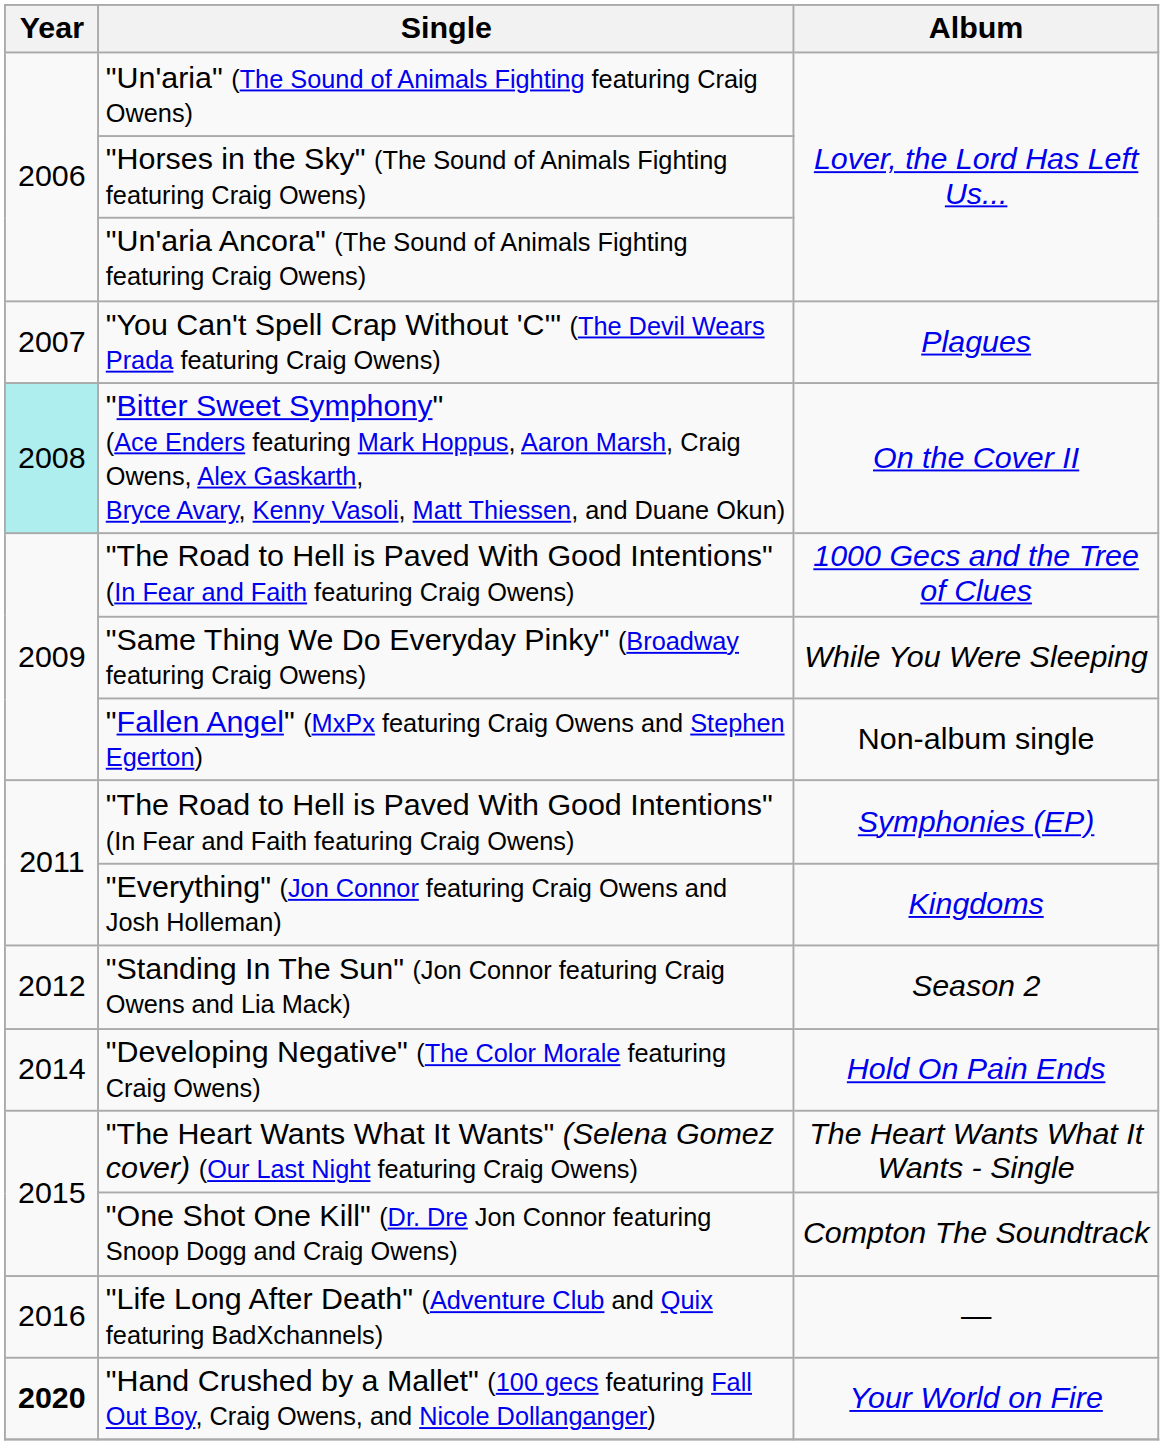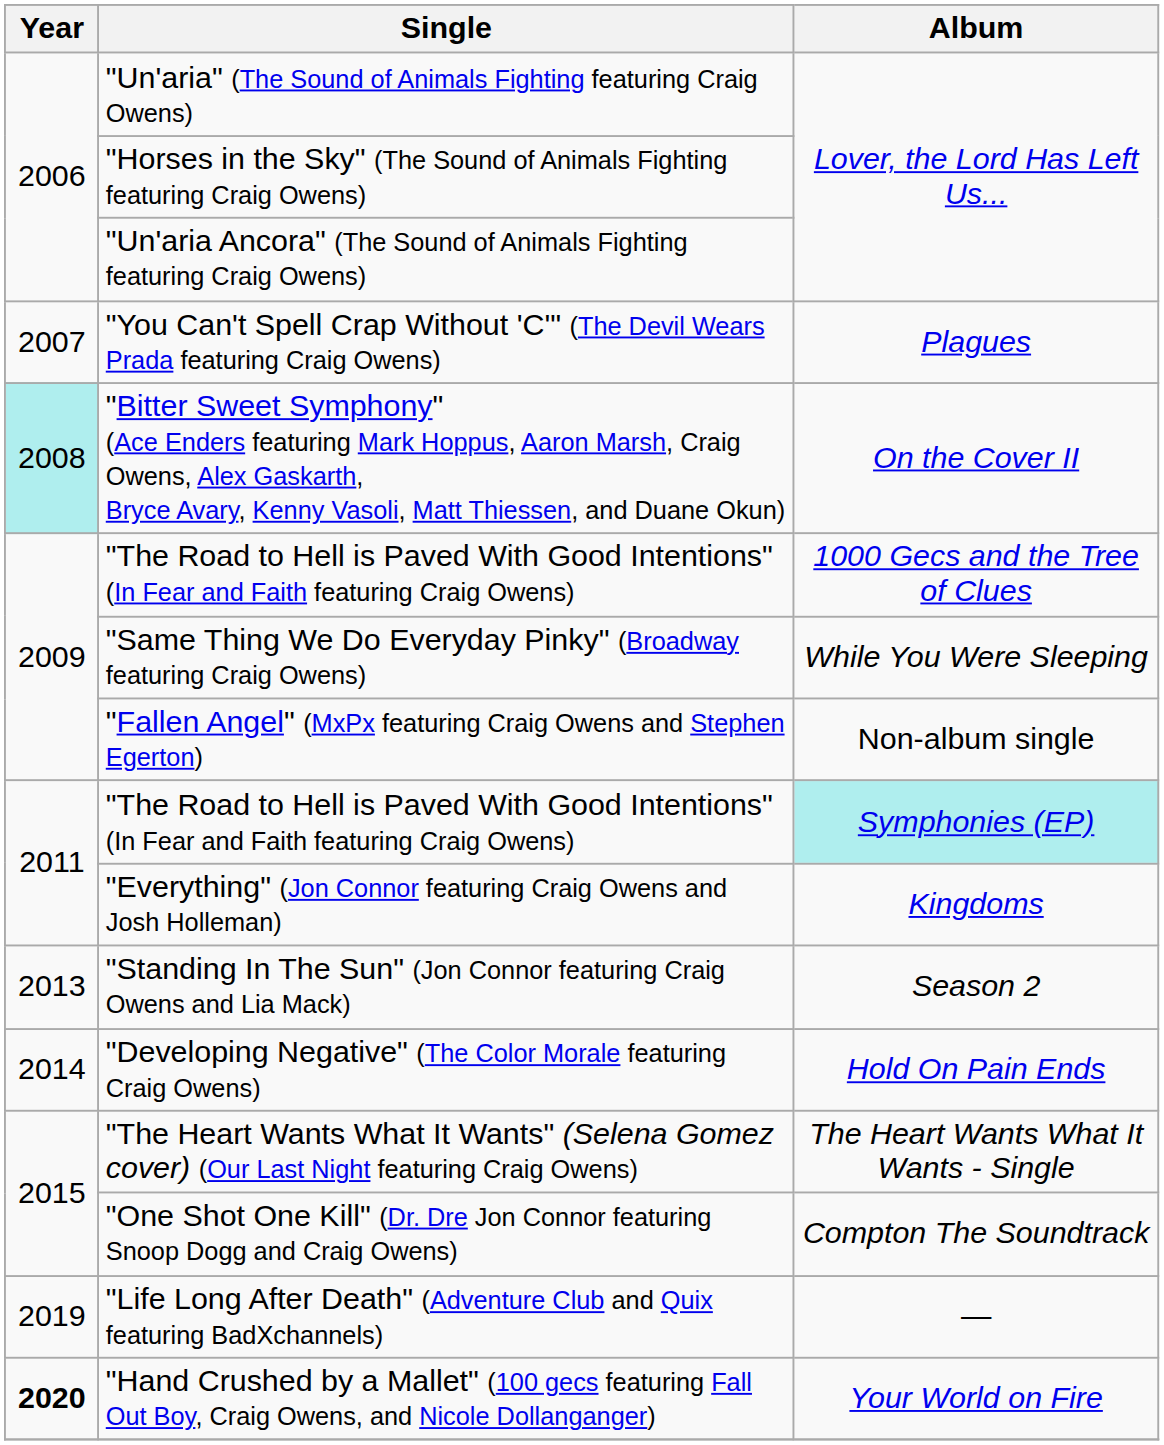(976, 821) no background -> (976, 821) paleturquoise background
(52, 986) 2012 -> (52, 986) 2013
(52, 1316) 2016 -> (52, 1316) 2019
